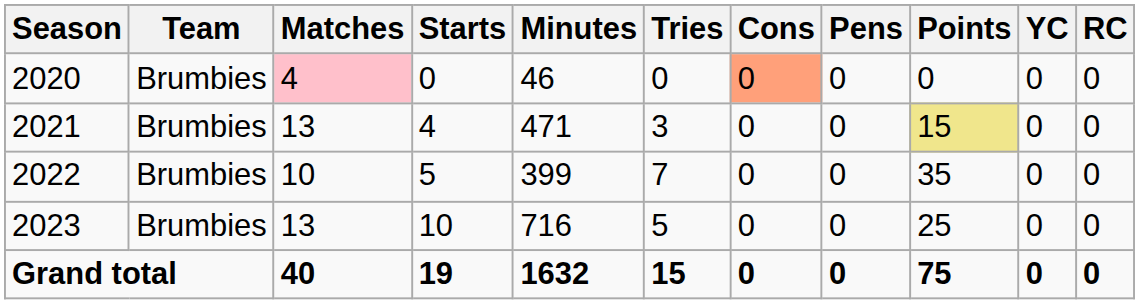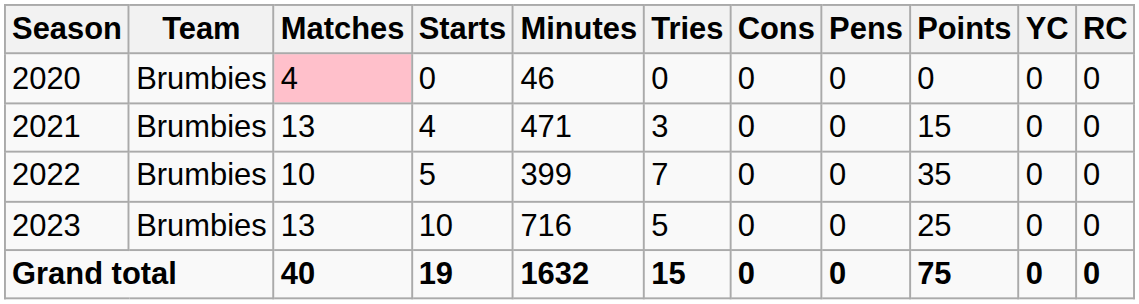(746, 77) lightsalmon background -> (746, 77) no background
(934, 126) khaki background -> (934, 126) no background
